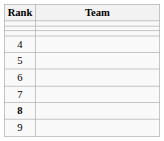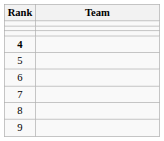(20, 44) normal -> (20, 44) bold
(20, 111) bold -> (20, 111) normal
